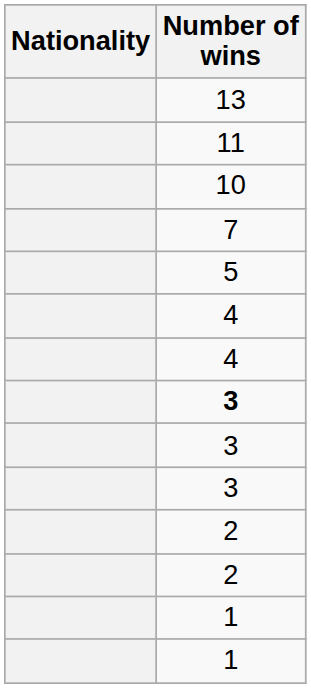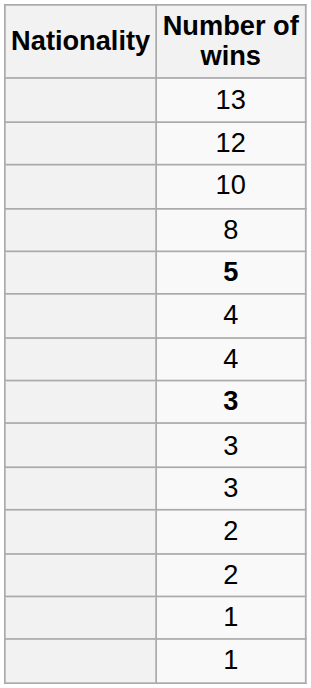(231, 142) 11 -> (231, 142) 12
(231, 229) 7 -> (231, 229) 8
(231, 272) normal -> (231, 272) bold
